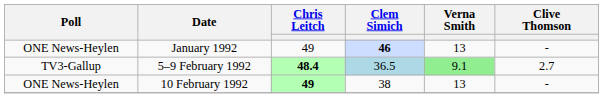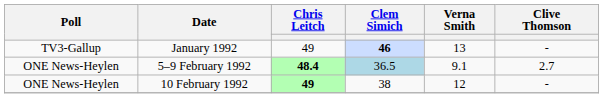(71, 49) ONE News-Heylen -> (71, 49) TV3-Gallup
(71, 67) TV3-Gallup -> (71, 67) ONE News-Heylen
(459, 67) lightgreen background -> (459, 67) no background
(459, 84) 13 -> (459, 84) 12
